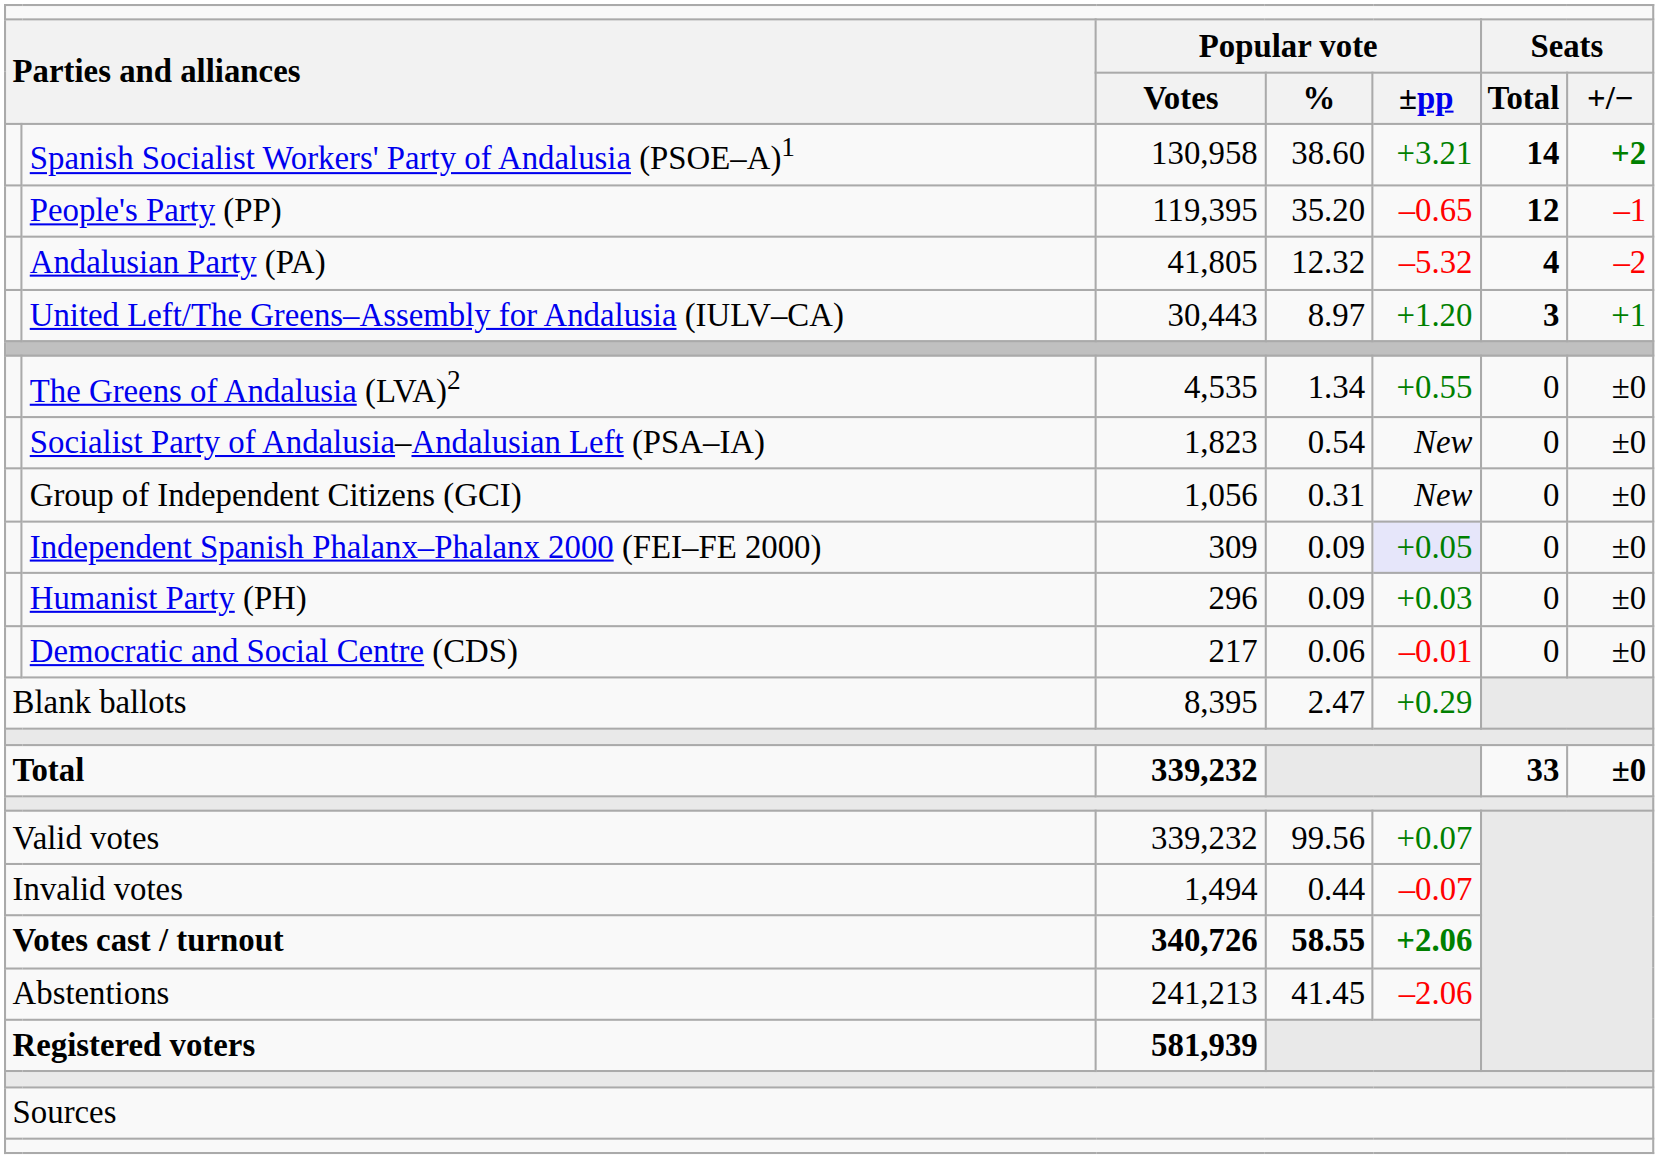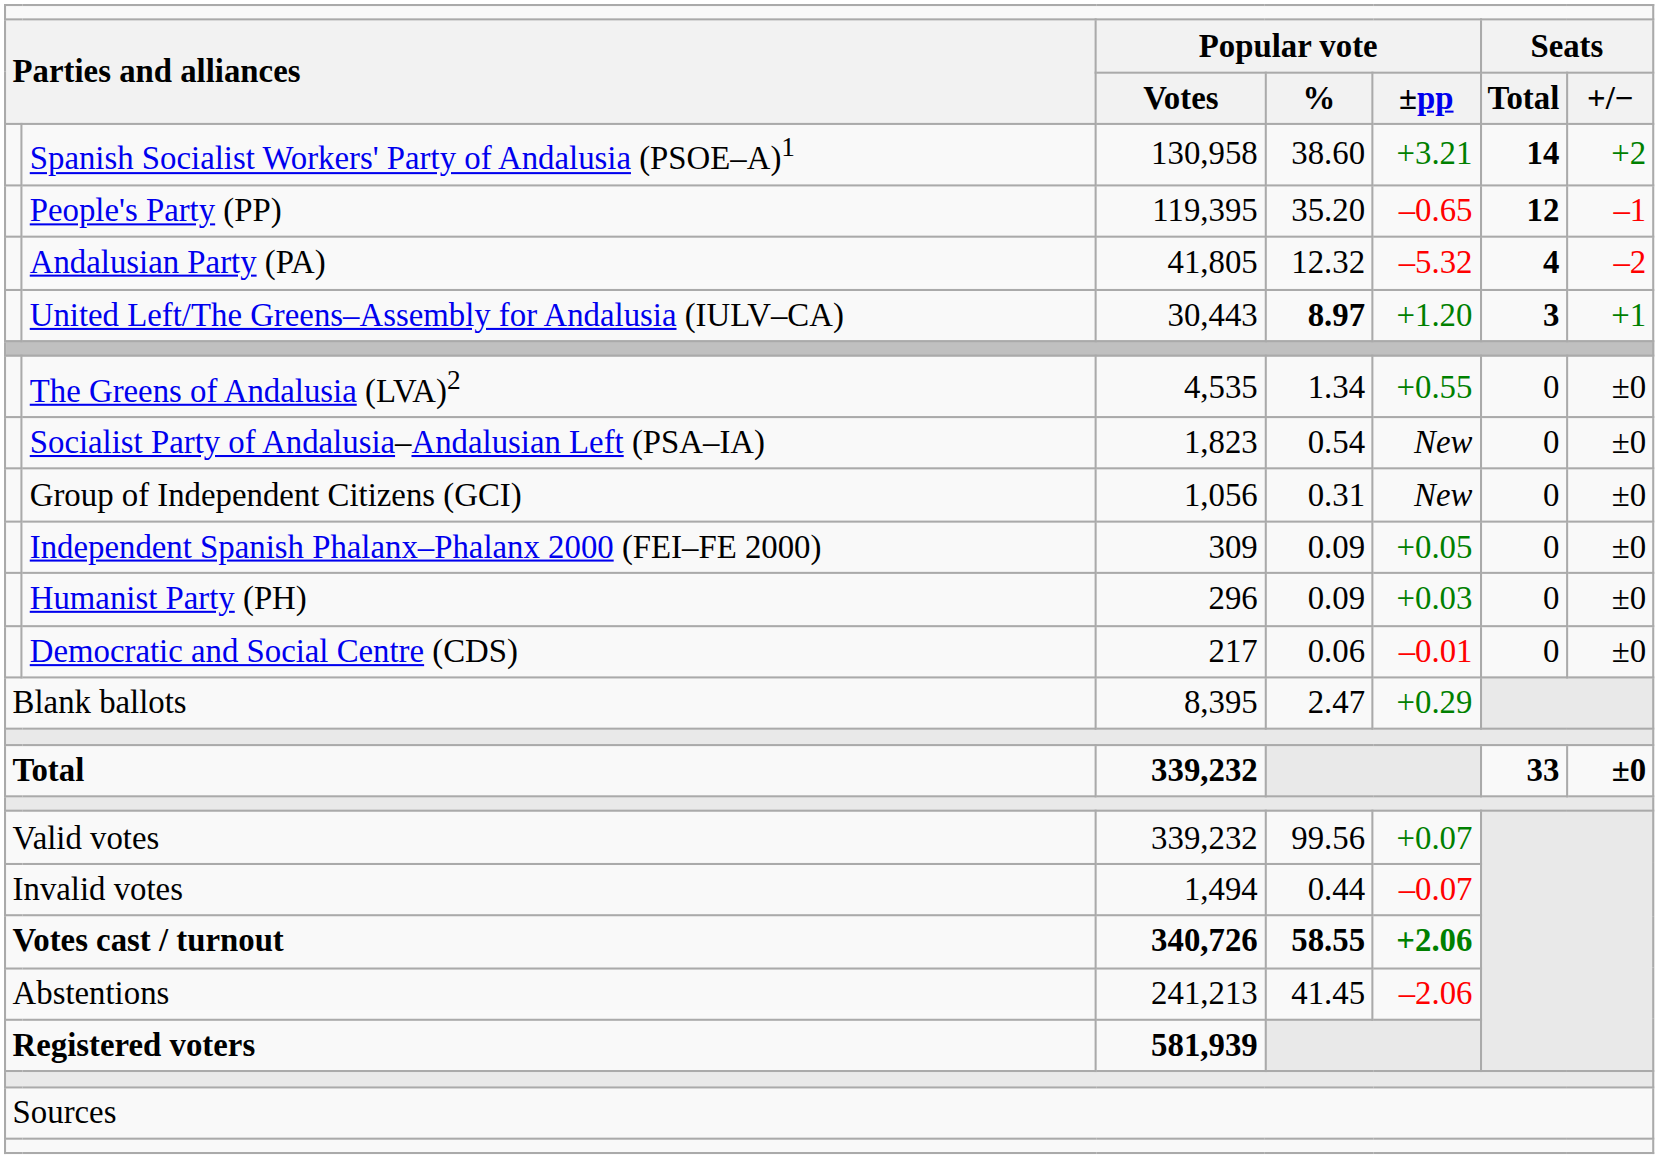(1629, 154) bold -> (1629, 154) normal
(1336, 314) normal -> (1336, 314) bold
(1434, 546) lavender background -> (1434, 546) no background
